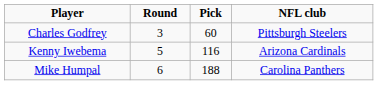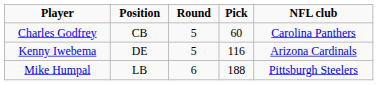+ column: (140, 13)
(160, 32) 3 -> (194, 32) 5
(302, 32) Pittsburgh Steelers -> (313, 32) Carolina Panthers
(302, 70) Carolina Panthers -> (313, 70) Pittsburgh Steelers
